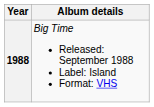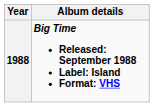(90, 56) normal -> (90, 56) bold
